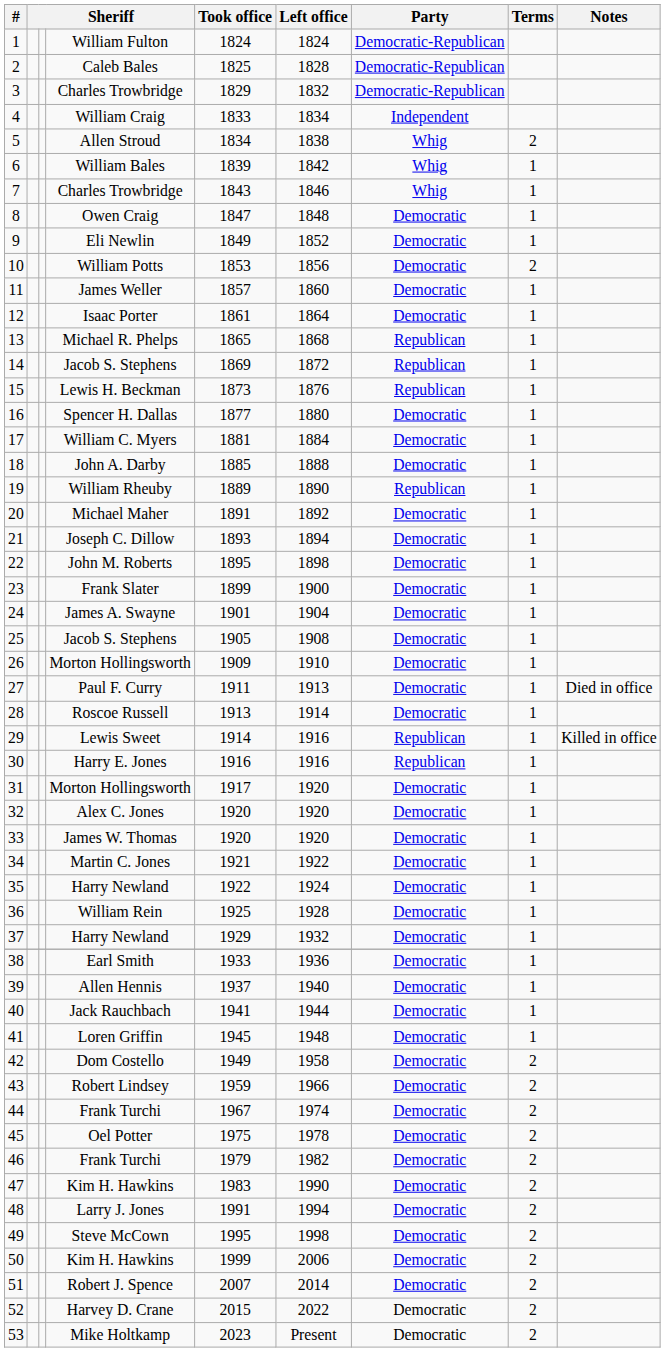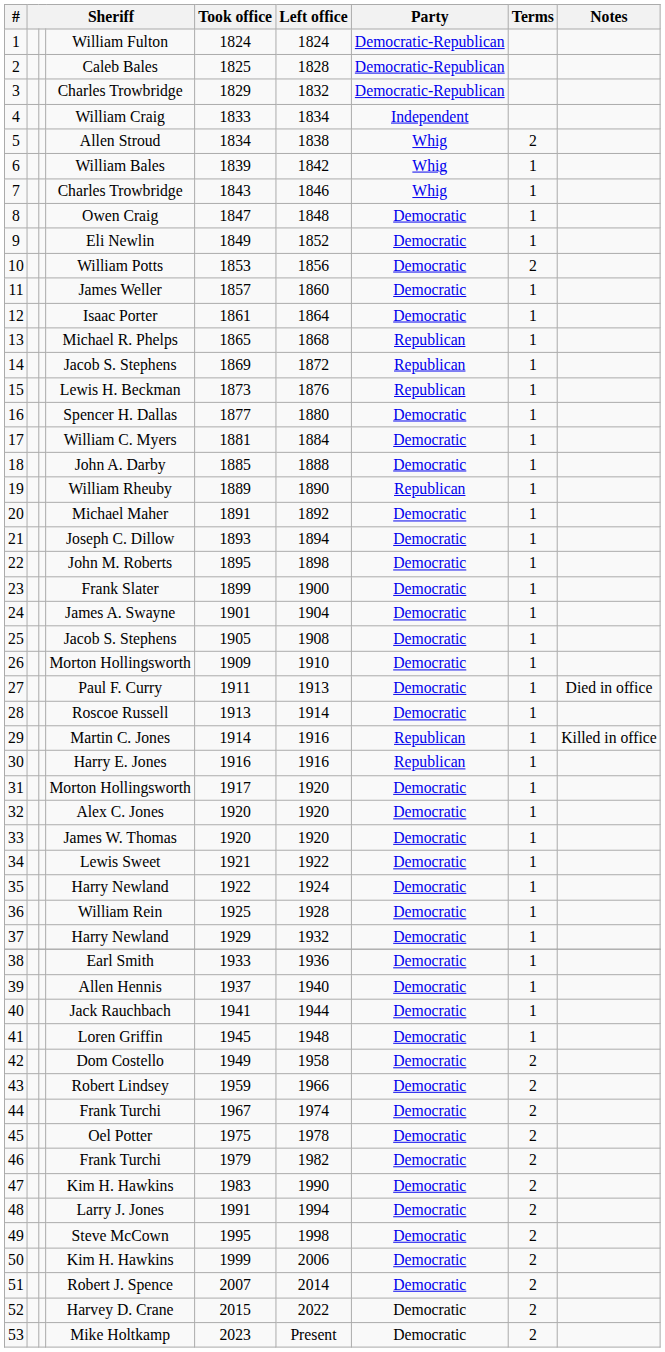(120, 738) Lewis Sweet -> (120, 738) Martin C. Jones
(120, 862) Martin C. Jones -> (120, 862) Lewis Sweet
